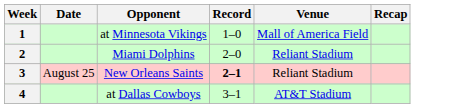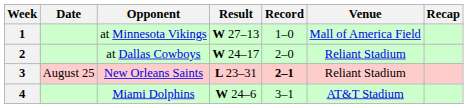+ column: (236, 14)
(153, 53) Miami Dolphins -> (153, 53) at Dallas Cowboys
(153, 93) at Dallas Cowboys -> (153, 93) Miami Dolphins
